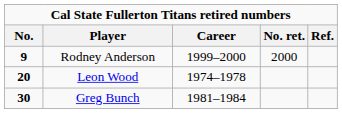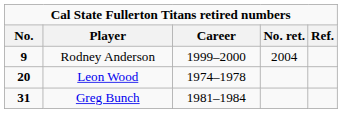(284, 56) 2000 -> (284, 56) 2004
(24, 98) 30 -> (24, 98) 31
